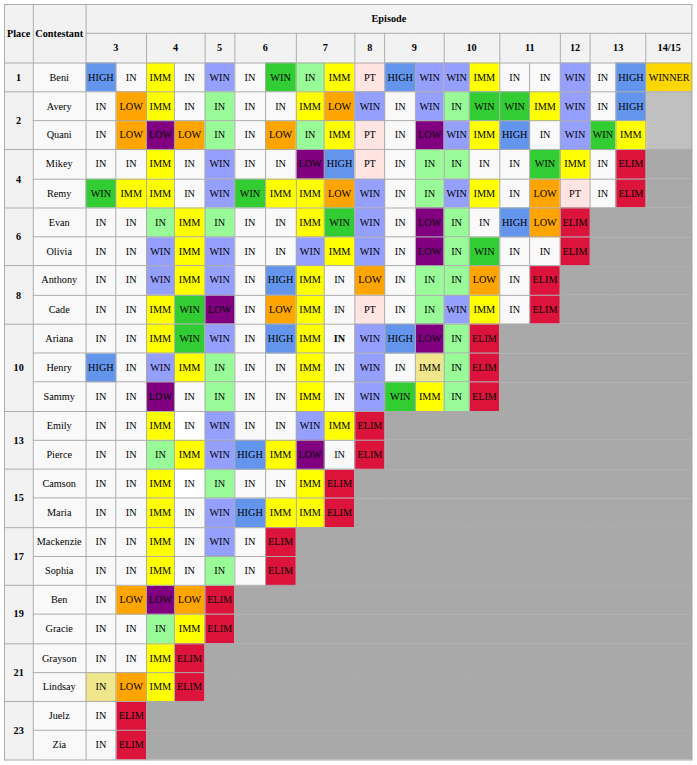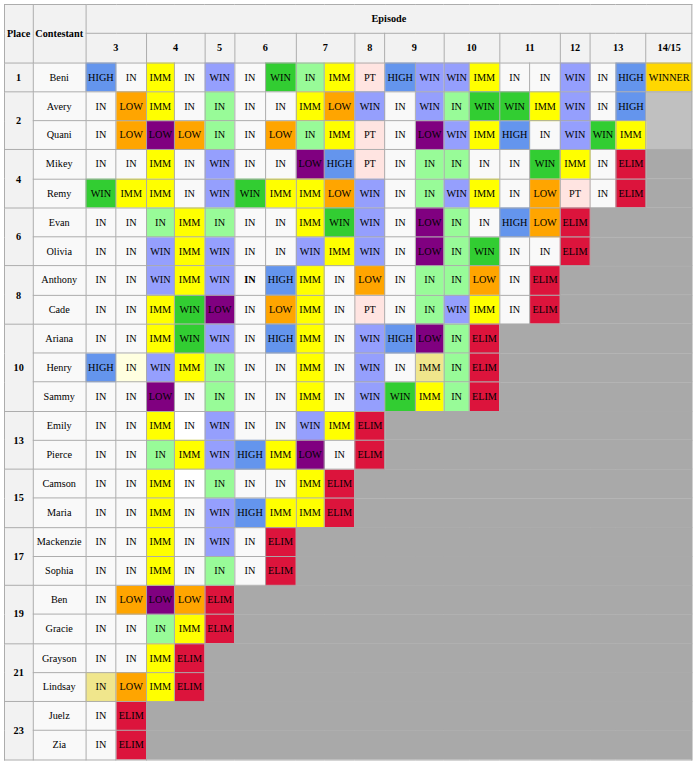(250, 280) normal -> (250, 280) bold
(340, 338) bold -> (340, 338) normal
(131, 367) no background -> (131, 367) lightyellow background
